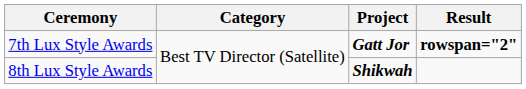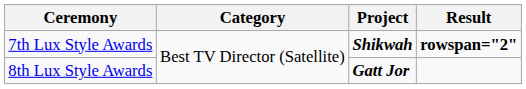(381, 44) Gatt Jor -> (383, 44) Shikwah
(383, 70) Shikwah -> (381, 70) Gatt Jor
